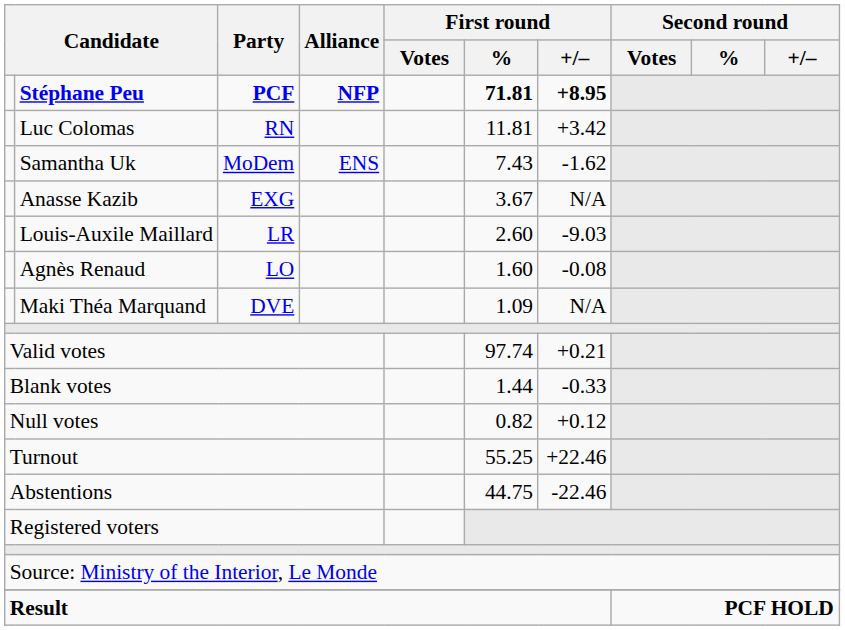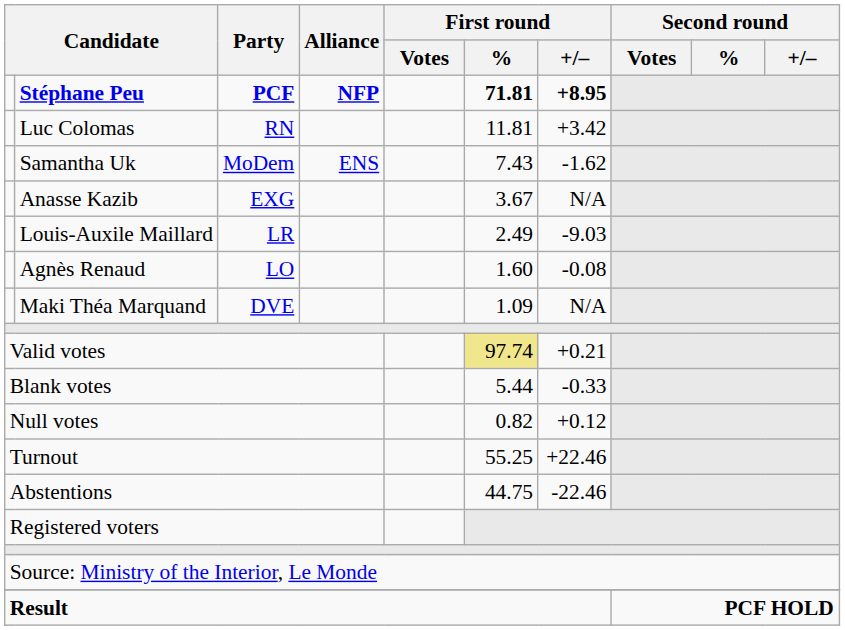(514, 234) 2.60 -> (514, 234) 2.49
(509, 350) no background -> (509, 350) khaki background
(514, 385) 1.44 -> (514, 385) 5.44
